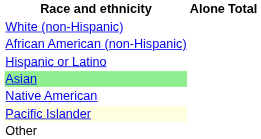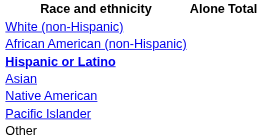(56, 61) normal -> (61, 61) bold
(21, 79) lightgreen background -> (21, 79) no background
(48, 113) lightyellow background -> (48, 113) no background
